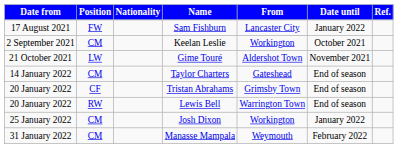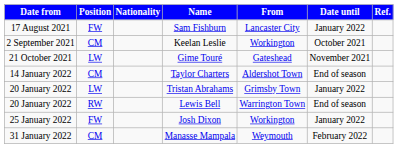(272, 58) Aldershot Town -> (272, 58) Gateshead
(272, 74) Gateshead -> (272, 74) Aldershot Town
(95, 89) CF -> (95, 89) LW
(340, 89) End of season -> (340, 89) January 2022
(95, 120) CM -> (95, 120) FW
